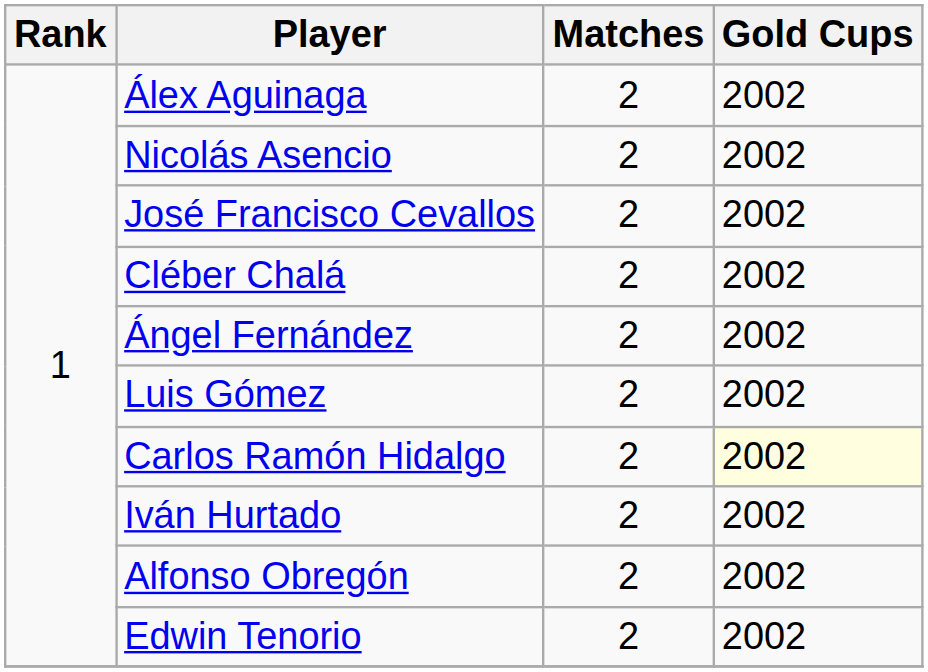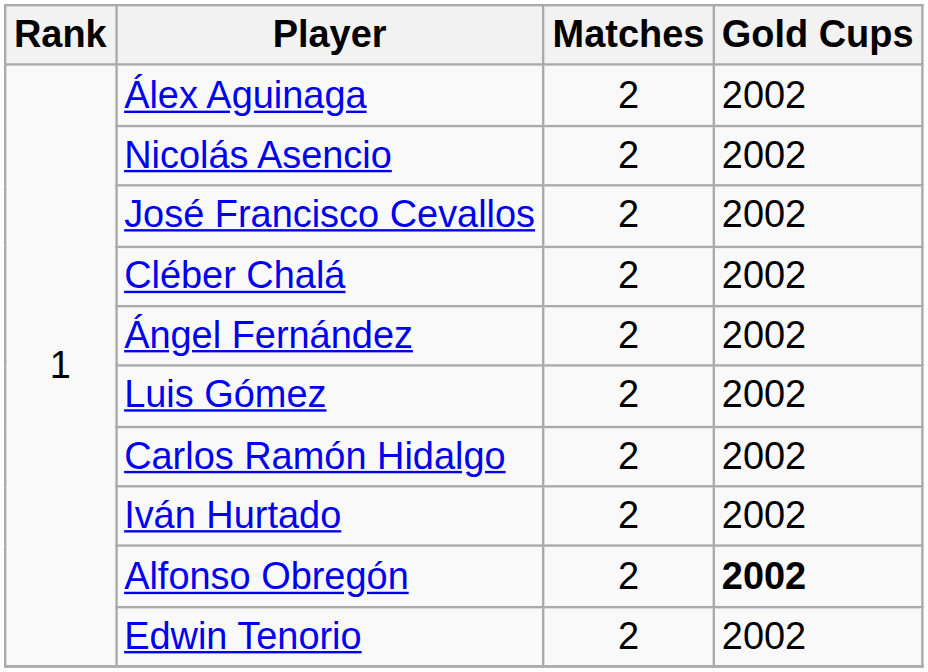(764, 455) lightyellow background -> (764, 455) no background
(764, 575) normal -> (764, 575) bold
